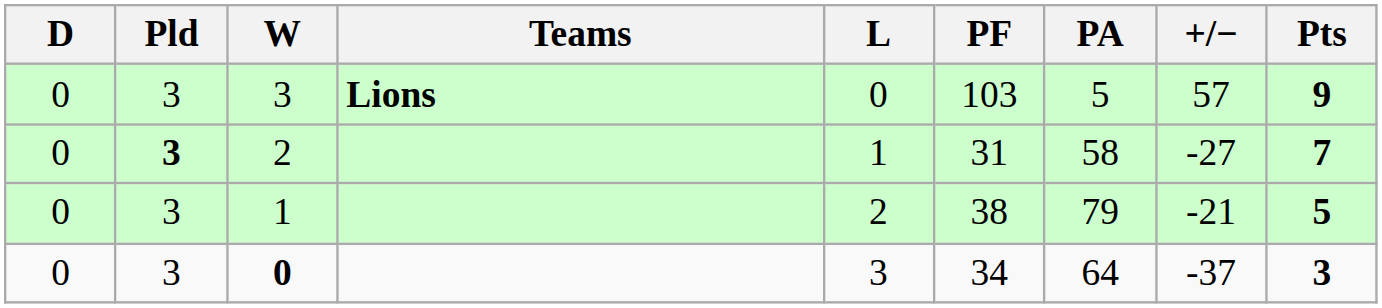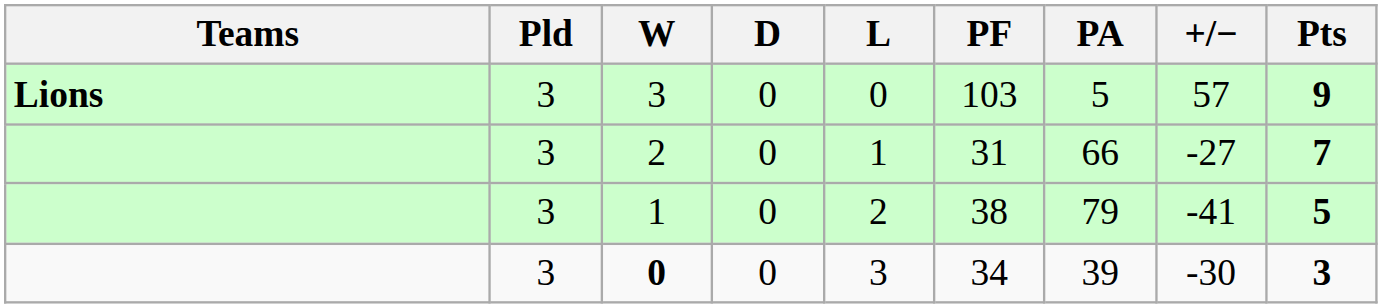columns swapped: (580, 34) <-> (61, 34)
(171, 152) bold -> (546, 152) normal
(1100, 152) 58 -> (1100, 152) 66
(1211, 212) -21 -> (1211, 212) -41
(1100, 271) 64 -> (1100, 271) 39
(1211, 271) -37 -> (1211, 271) -30
